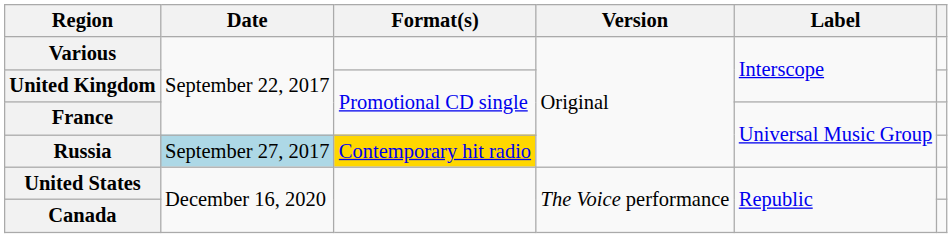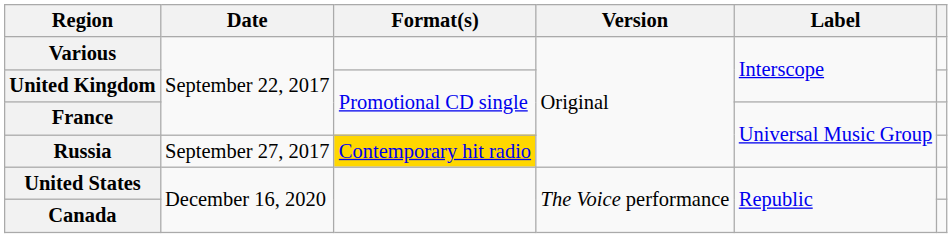(247, 150) lightblue background -> (247, 150) no background
